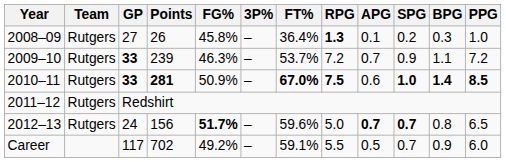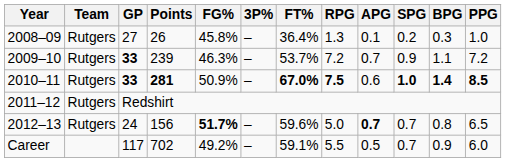(334, 37) bold -> (334, 37) normal
(407, 124) bold -> (407, 124) normal
